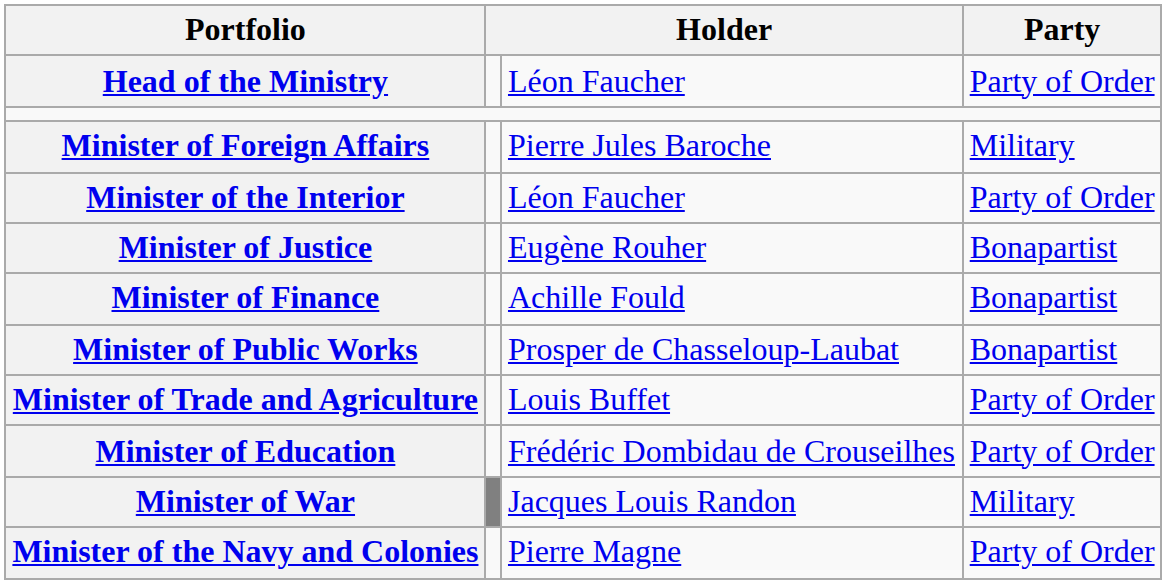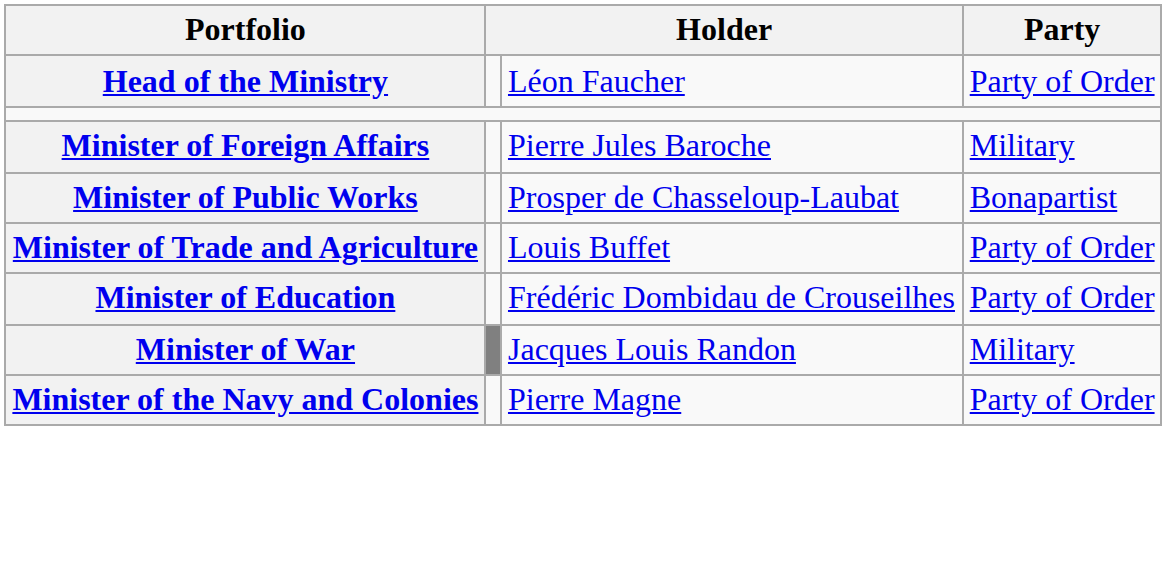- row: (245, 196)
- row: (245, 247)
- row: (245, 298)
